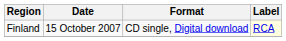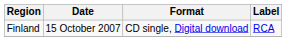(264, 28) lightyellow background -> (264, 28) no background
